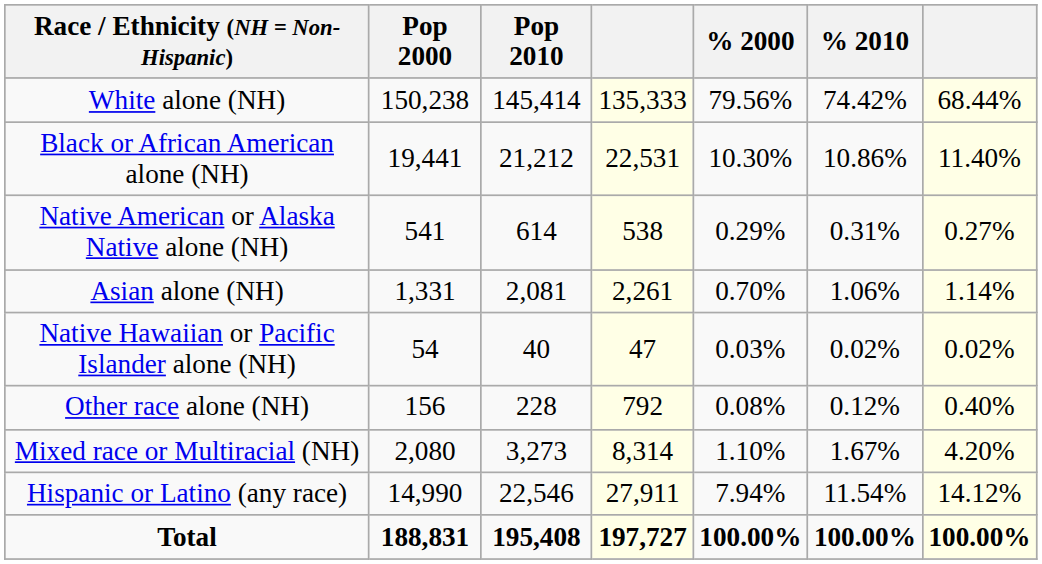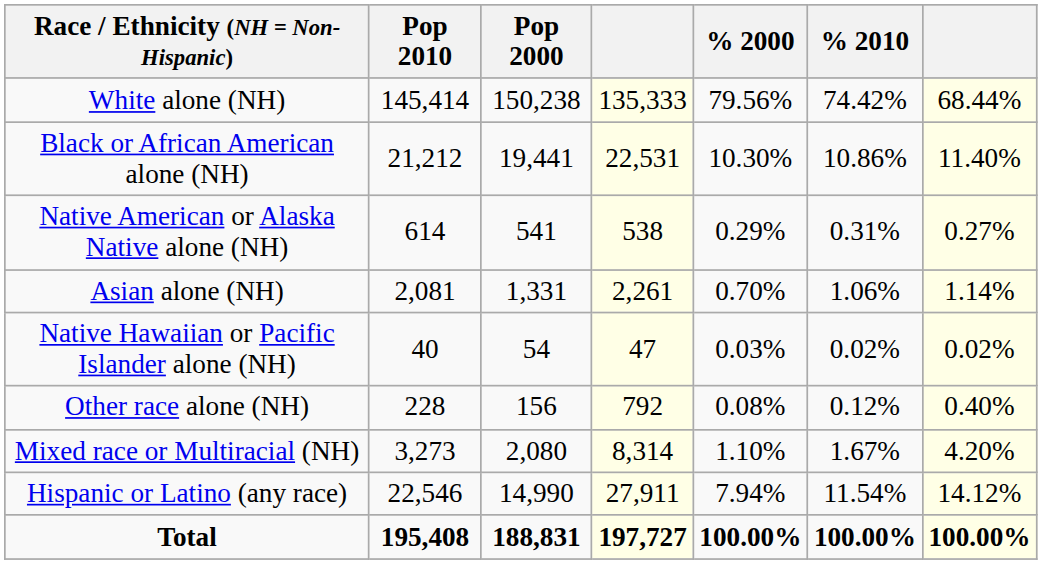columns swapped: (425, 41) <-> (536, 41)
